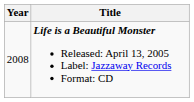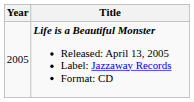(18, 59) 2008 -> (18, 59) 2005
